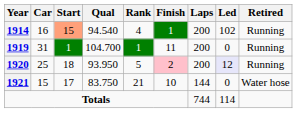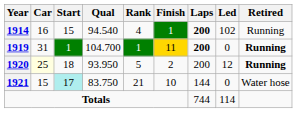(69, 30) lightsalmon background -> (69, 30) no background
(202, 30) normal -> (202, 30) bold
(171, 47) no background -> (171, 47) gold background
(202, 47) normal -> (202, 47) bold
(266, 47) normal -> (266, 47) bold
(43, 64) no background -> (43, 64) lightyellow background
(171, 64) pink background -> (171, 64) no background
(227, 64) lavender background -> (227, 64) no background
(266, 64) normal -> (266, 64) bold
(69, 82) no background -> (69, 82) paleturquoise background
